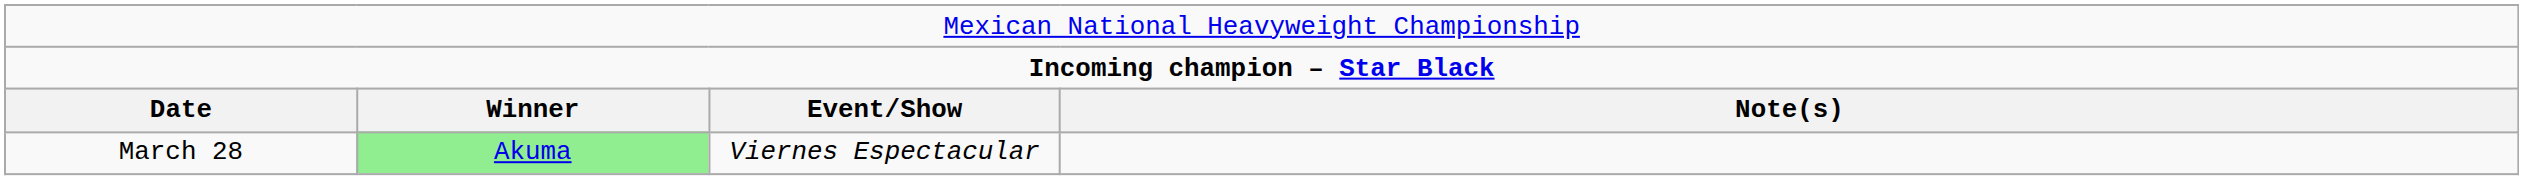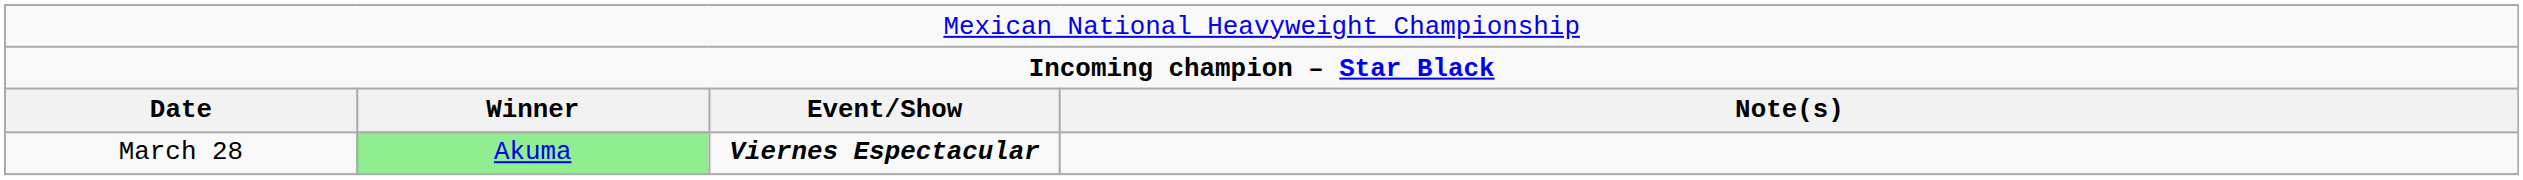(885, 153) normal -> (885, 153) bold
